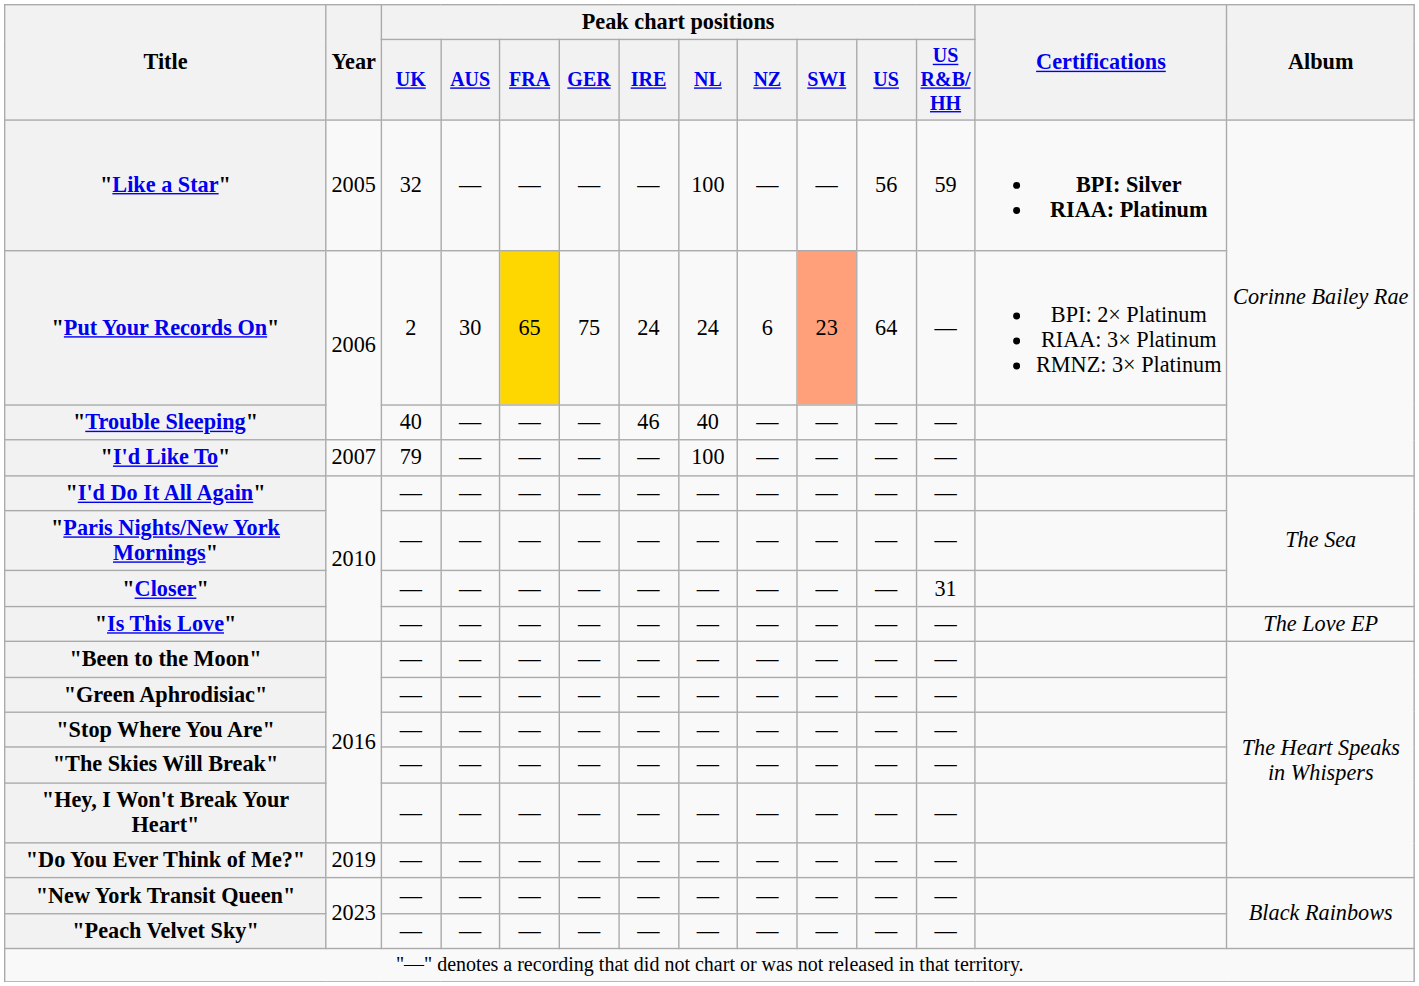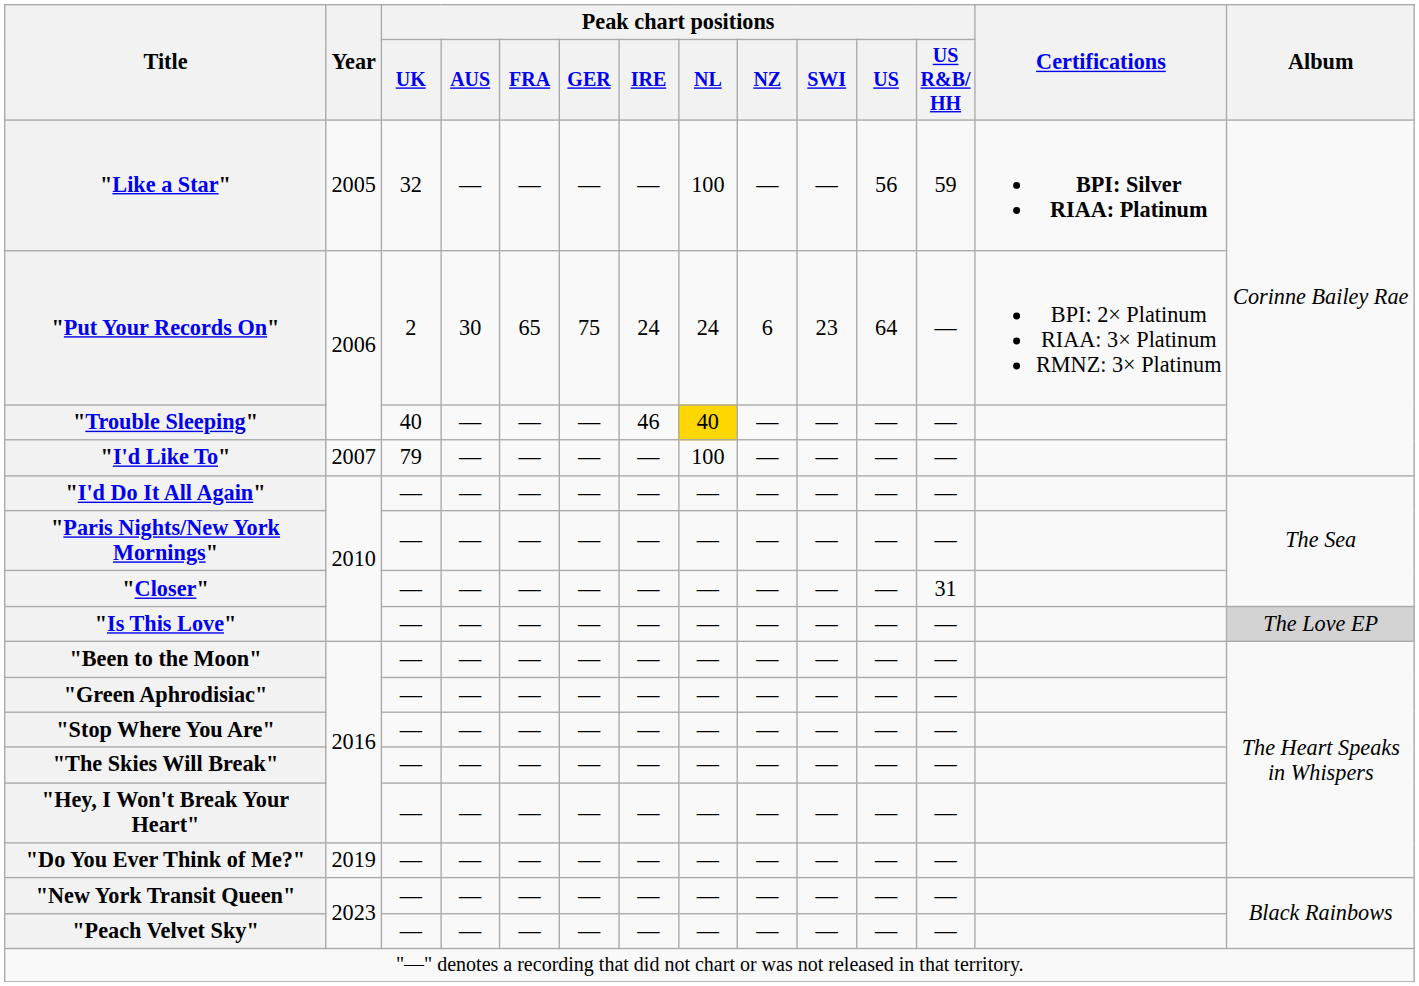(530, 327) gold background -> (530, 327) no background
(827, 327) lightsalmon background -> (827, 327) no background
(708, 422) no background -> (708, 422) gold background
(1321, 623) no background -> (1321, 623) lightgrey background
